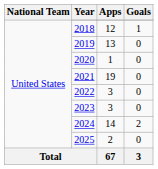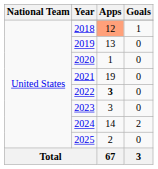(110, 28) no background -> (110, 28) lightsalmon background
(110, 92) normal -> (110, 92) bold
